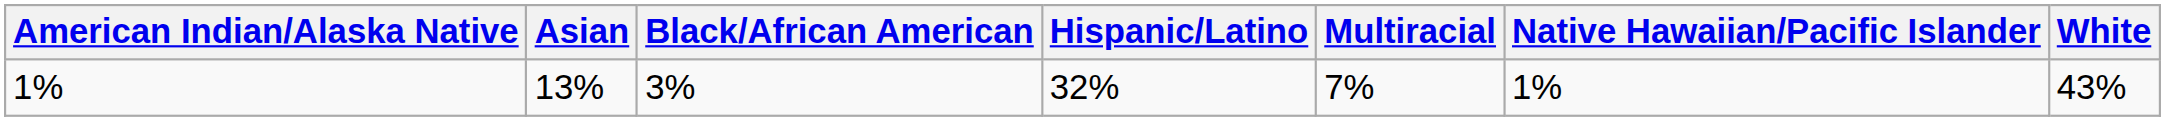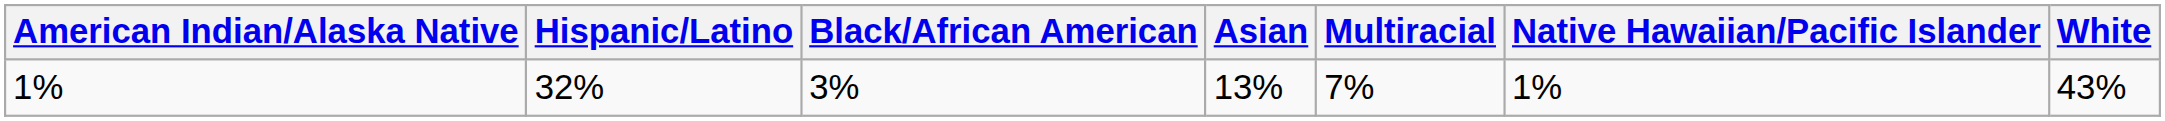columns swapped: (582, 32) <-> (1179, 32)
